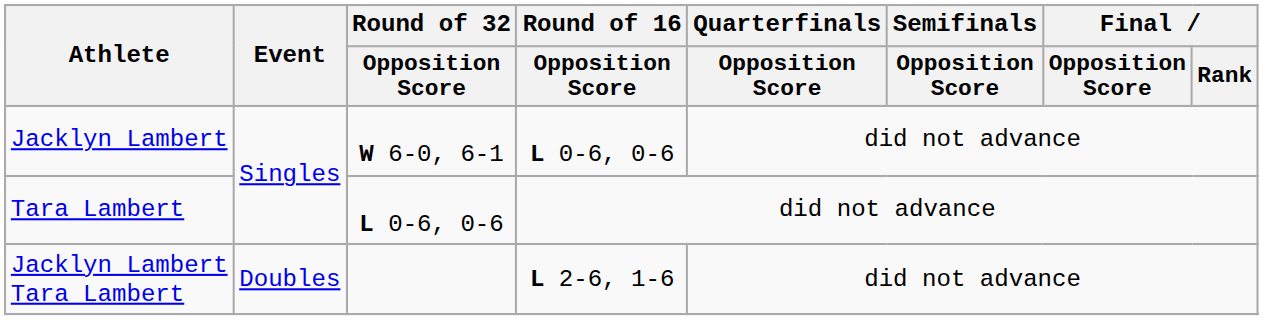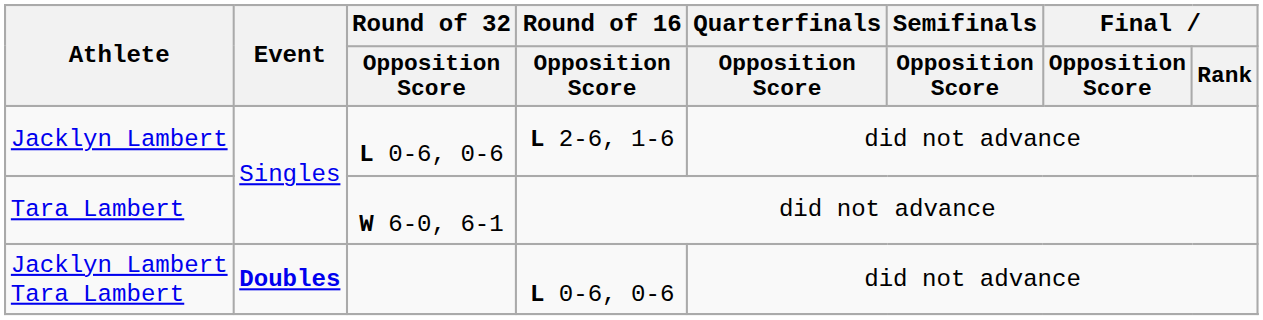(432, 155) W 6-0, 6-1 -> (432, 155) L 0-6, 0-6
(602, 155) L 0-6, 0-6 -> (602, 141) L 2-6, 1-6
(432, 224) L 0-6, 0-6 -> (432, 224) W 6-0, 6-1
(290, 279) normal -> (290, 279) bold
(602, 279) L 2-6, 1-6 -> (602, 294) L 0-6, 0-6
